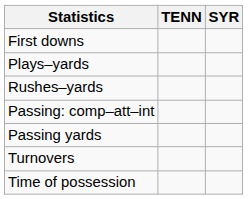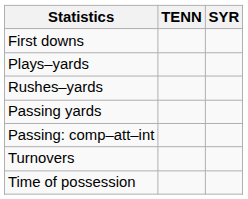rows swapped: (55, 135) <-> (81, 111)
